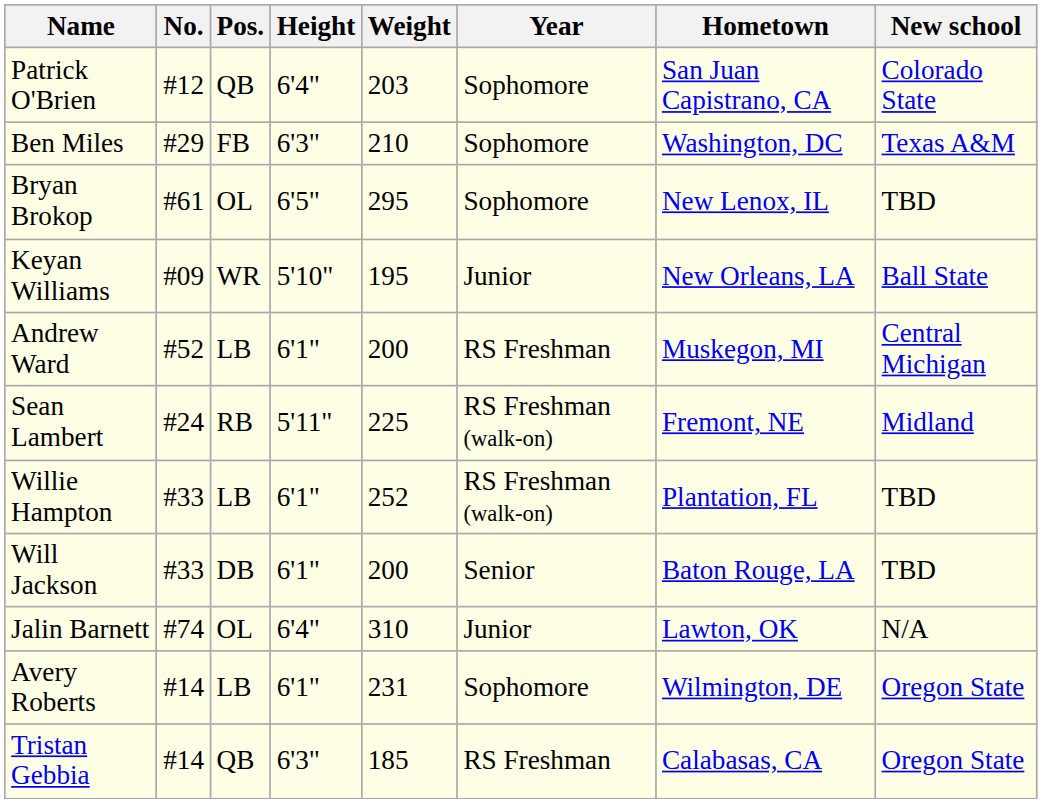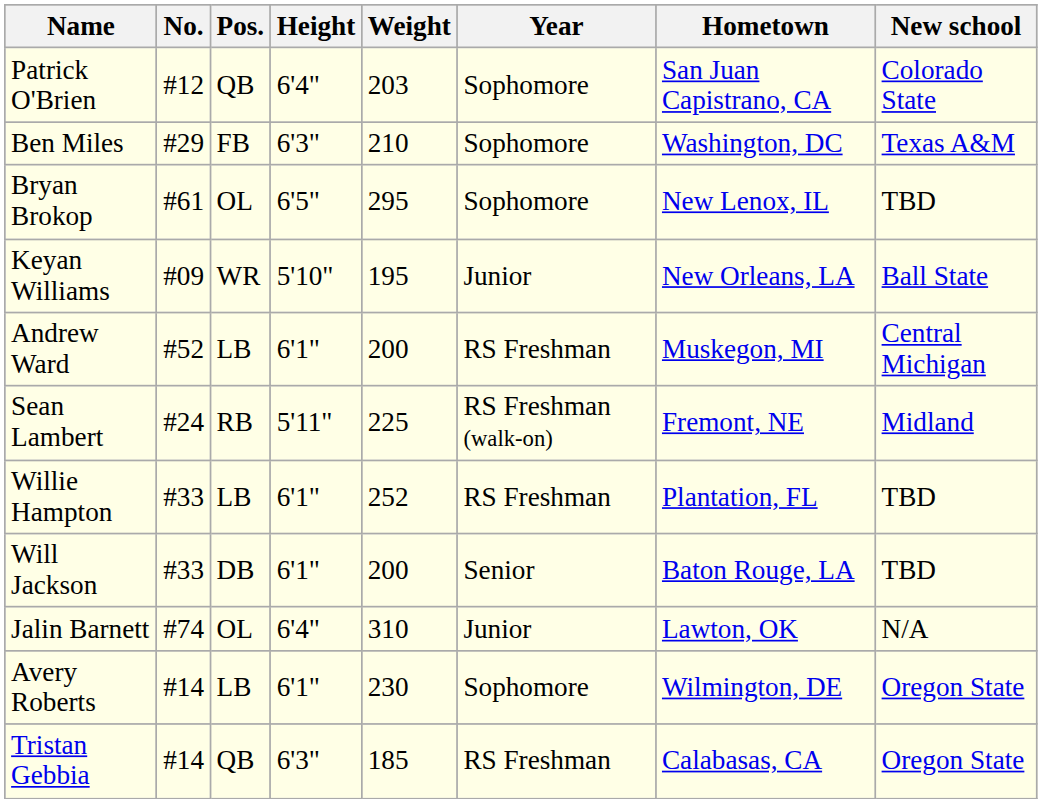(537, 496) RS Freshman (walk-on) -> (537, 496) RS Freshman
(388, 686) 231 -> (388, 686) 230
